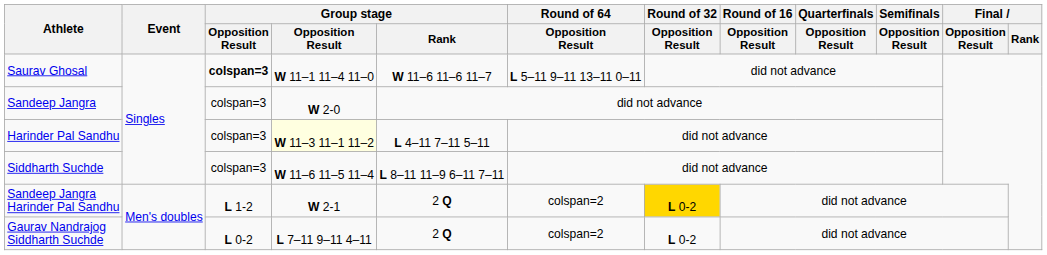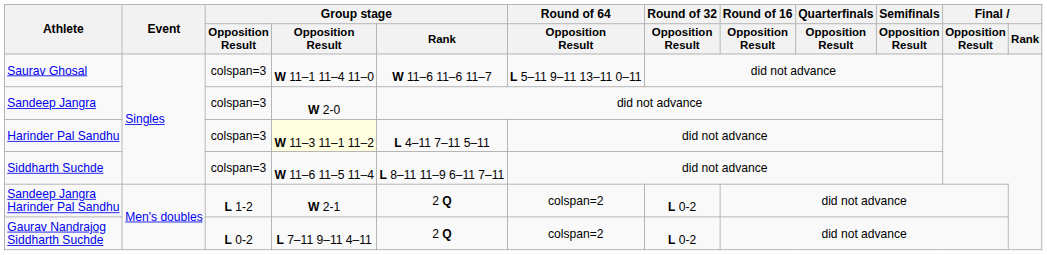(239, 71) bold -> (239, 71) normal
(682, 208) gold background -> (682, 208) no background
